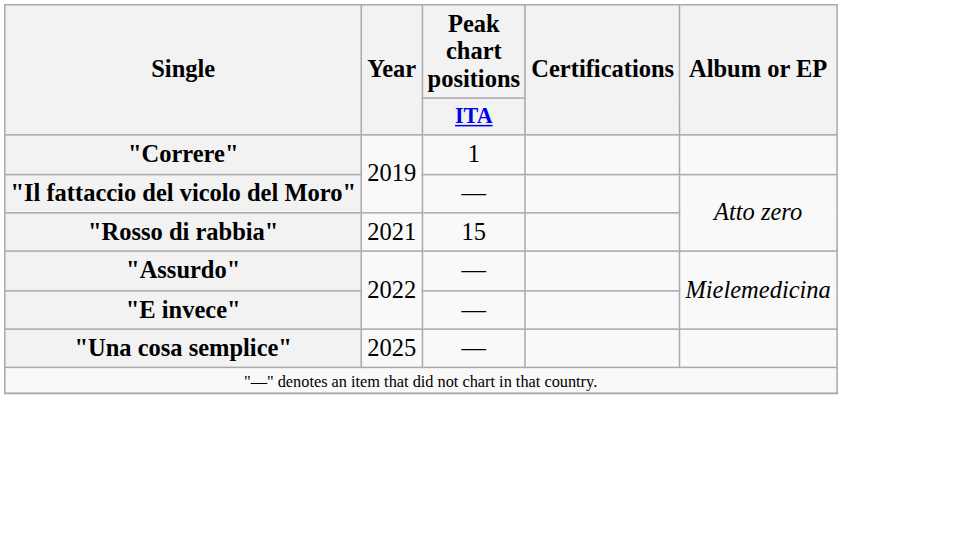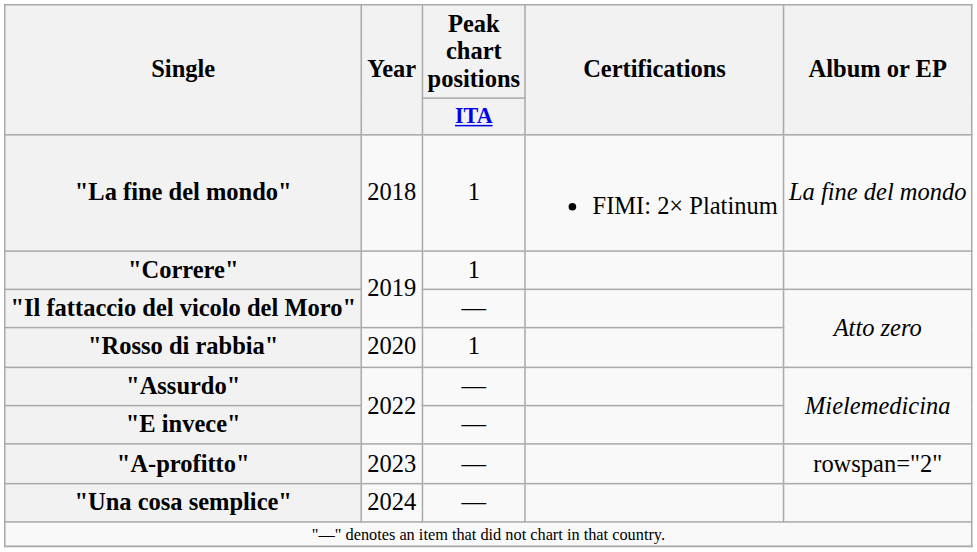+ row: (183, 192)
(392, 231) 2021 -> (392, 347) 2020
(474, 231) 15 -> (474, 347) 1
+ row: (183, 463)
(392, 348) 2025 -> (392, 502) 2024
